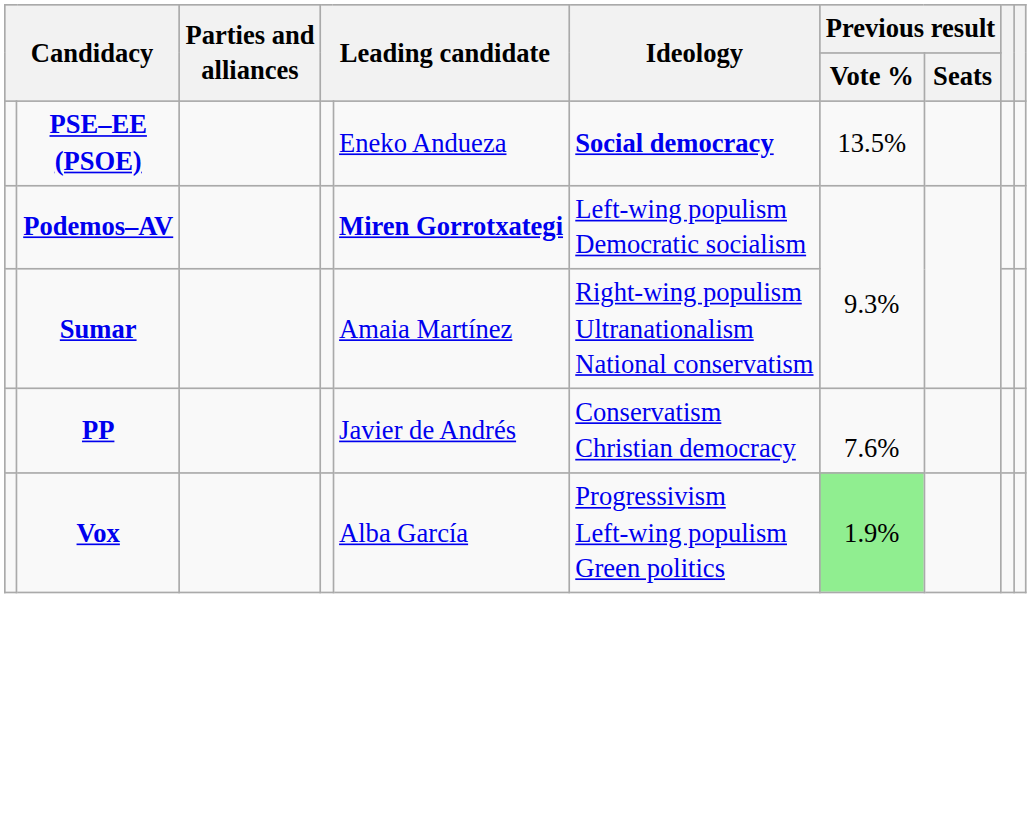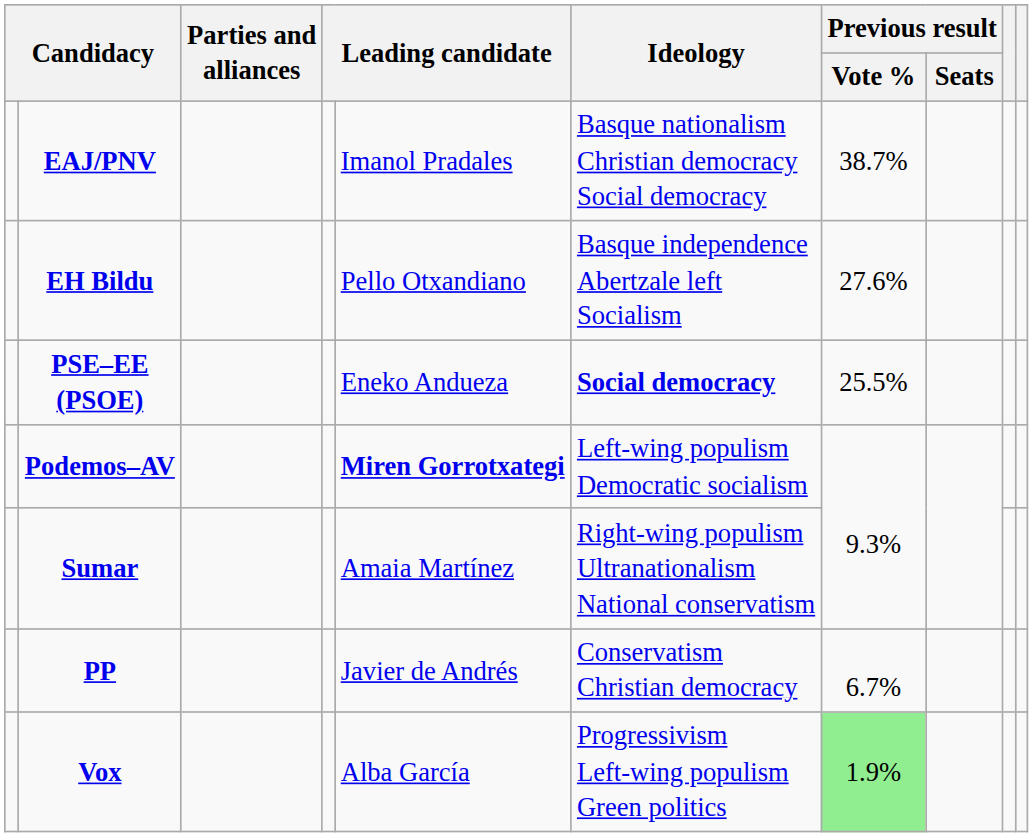+ row: (100, 160)
+ row: (100, 280)
(872, 142) 13.5% -> (873, 382) 25.5%
(872, 448) 7.6% -> (873, 688) 6.7%
